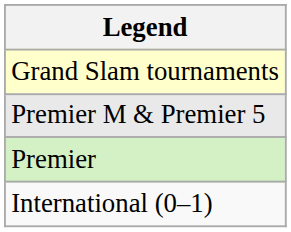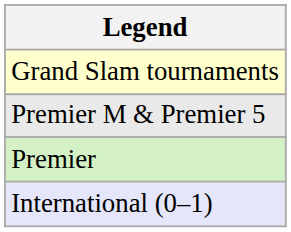(112, 203) no background -> (112, 203) lavender background
